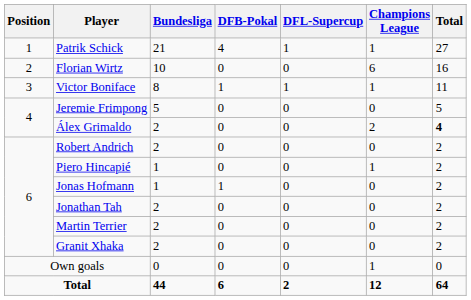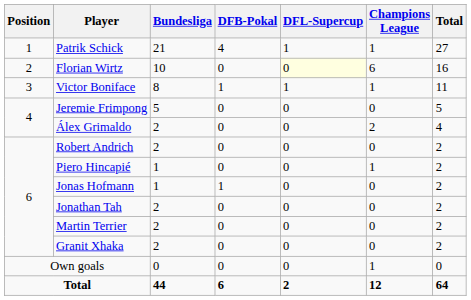(286, 68) no background -> (286, 68) lightyellow background
(439, 127) bold -> (439, 127) normal
